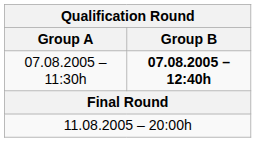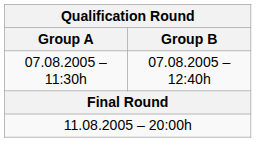(189, 70) bold -> (189, 70) normal
